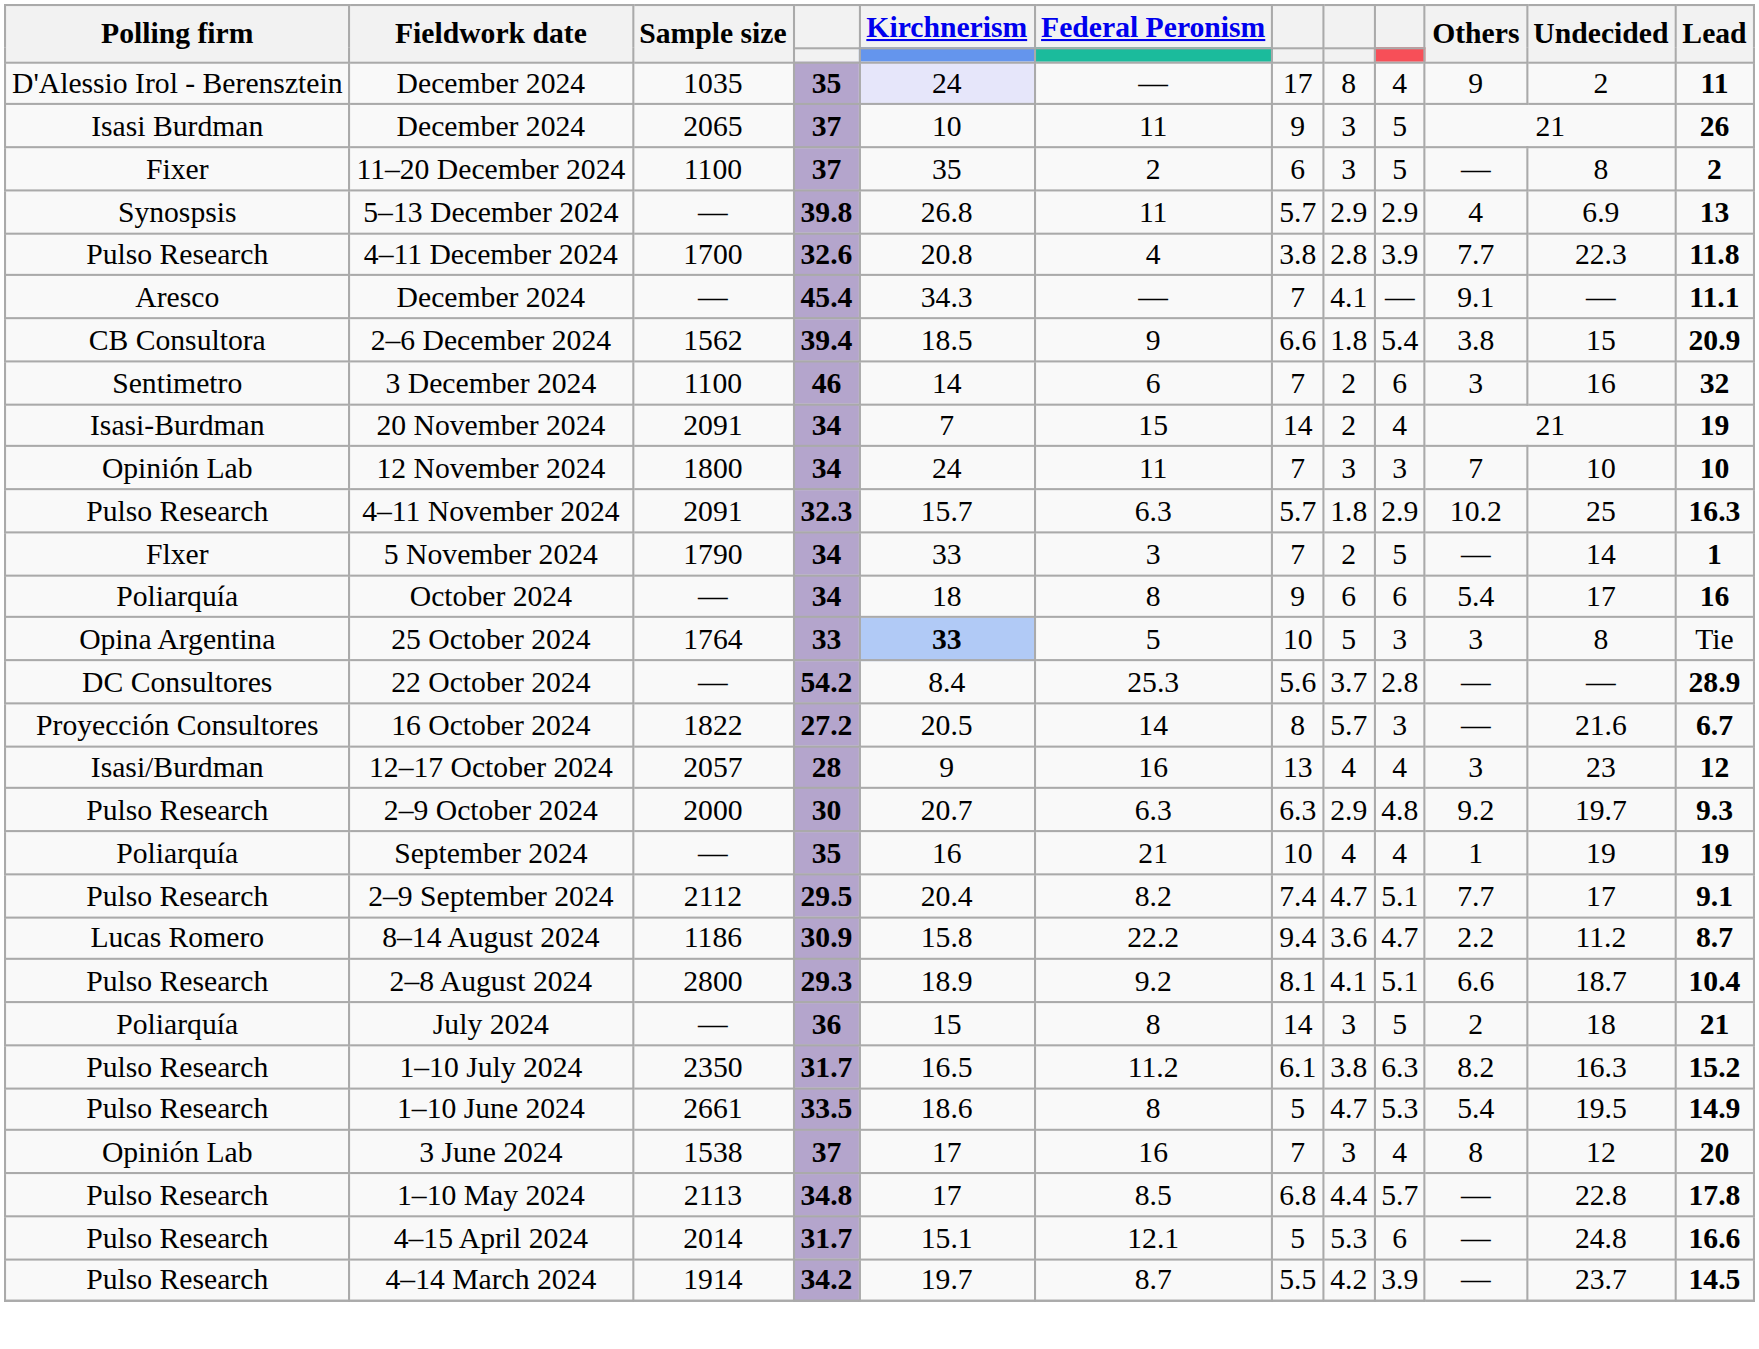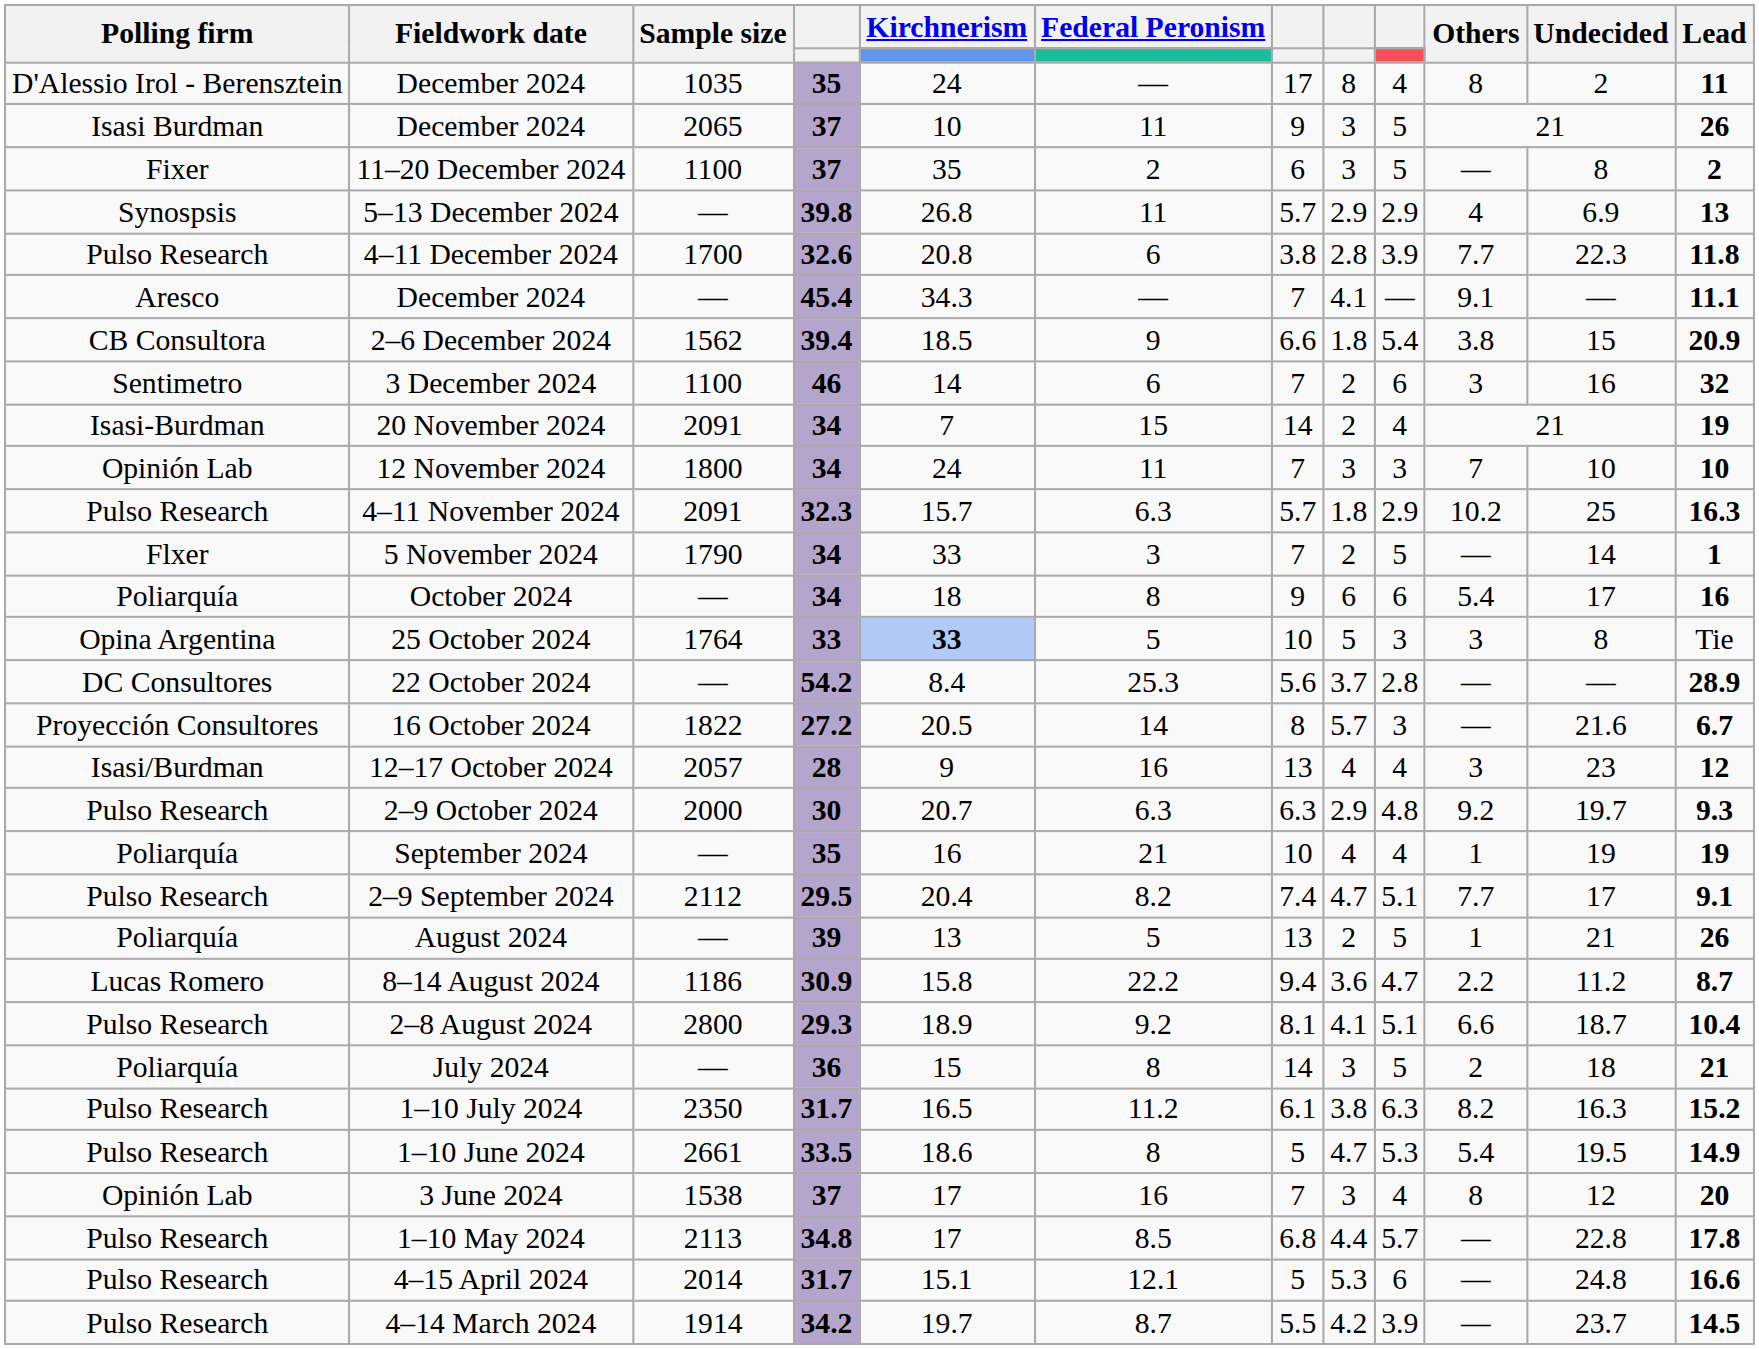(947, 83) lavender background -> (947, 83) no background
(1476, 83) 9 -> (1476, 83) 8
(1153, 254) 4 -> (1153, 254) 6
+ row: (491, 938)
